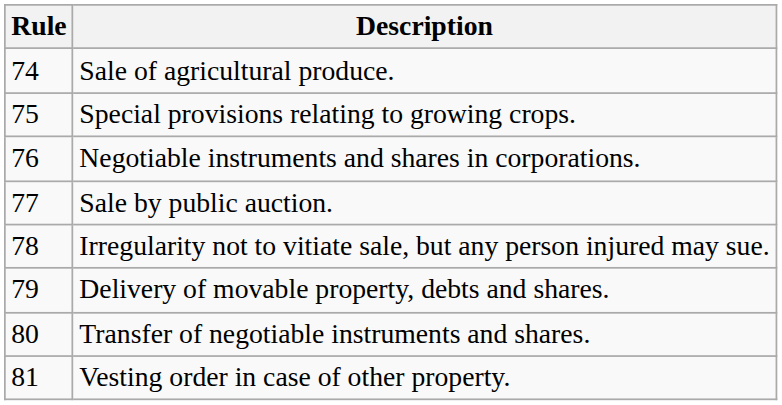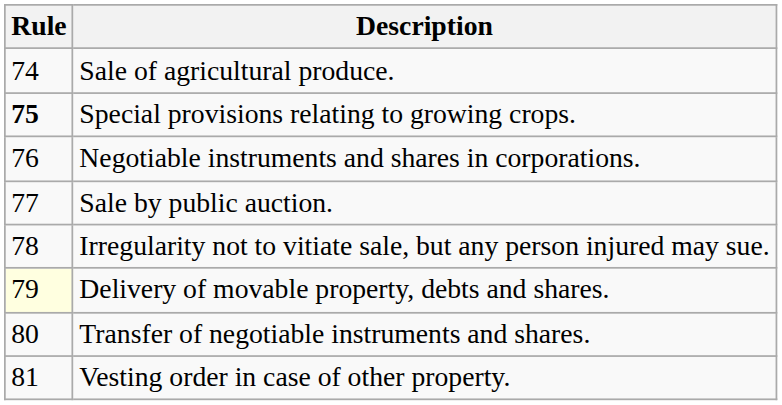(25, 114) normal -> (25, 114) bold
(25, 289) no background -> (25, 289) lightyellow background
